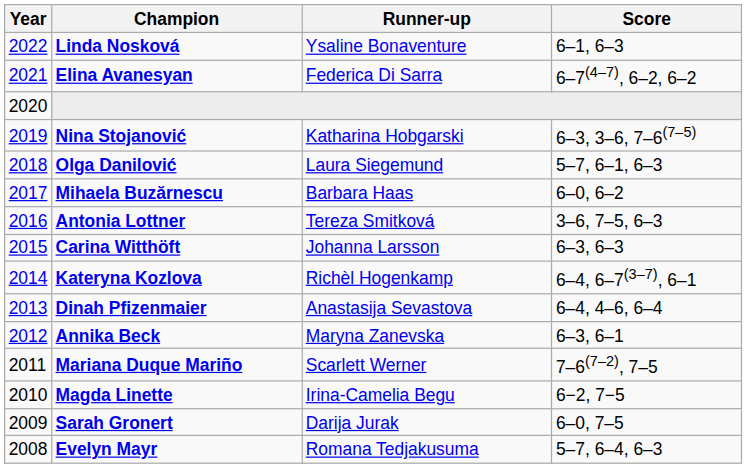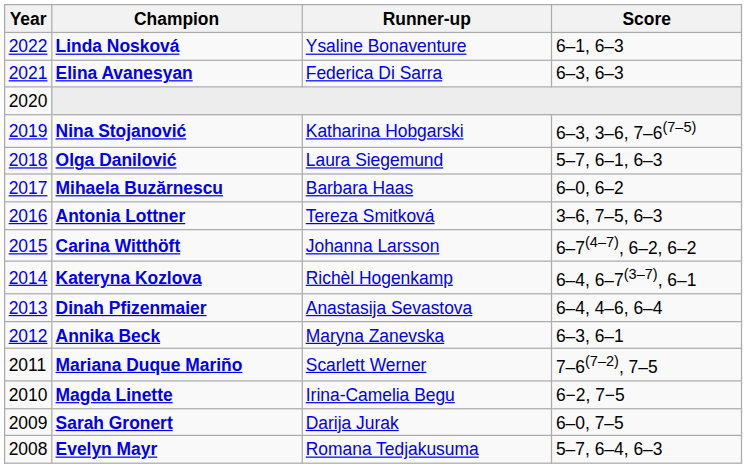(626, 76) 6–7(4–7), 6–2, 6–2 -> (590, 74) 6–3, 6–3
(590, 248) 6–3, 6–3 -> (626, 246) 6–7(4–7), 6–2, 6–2
